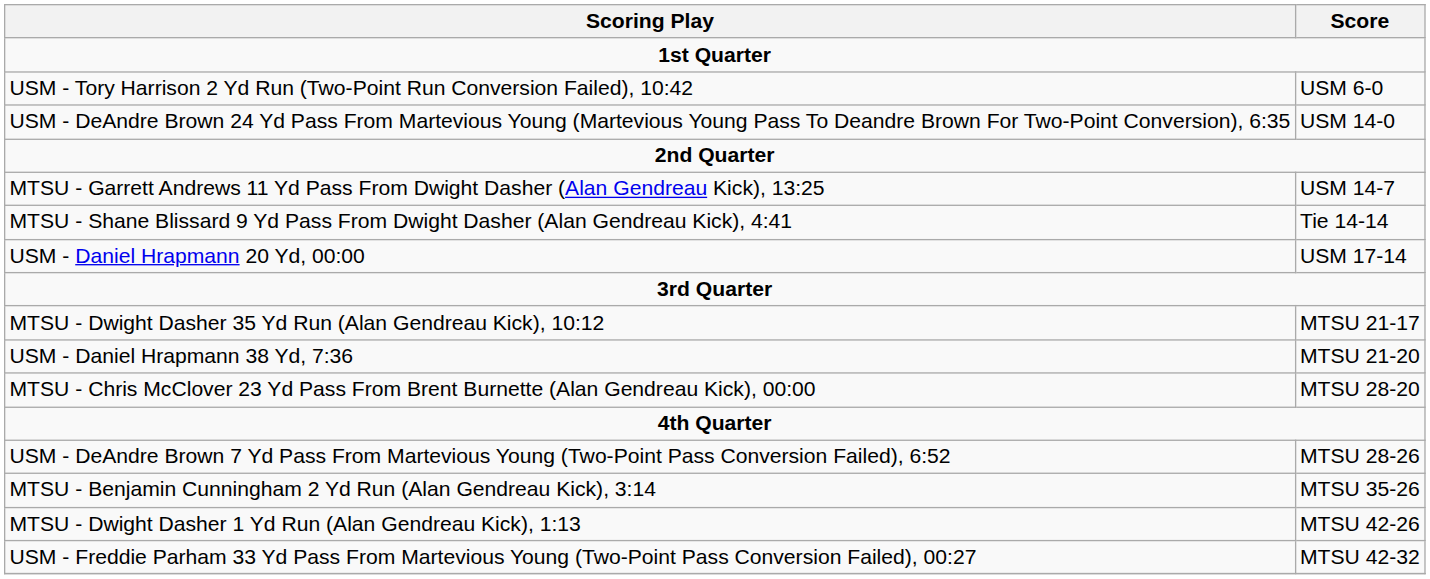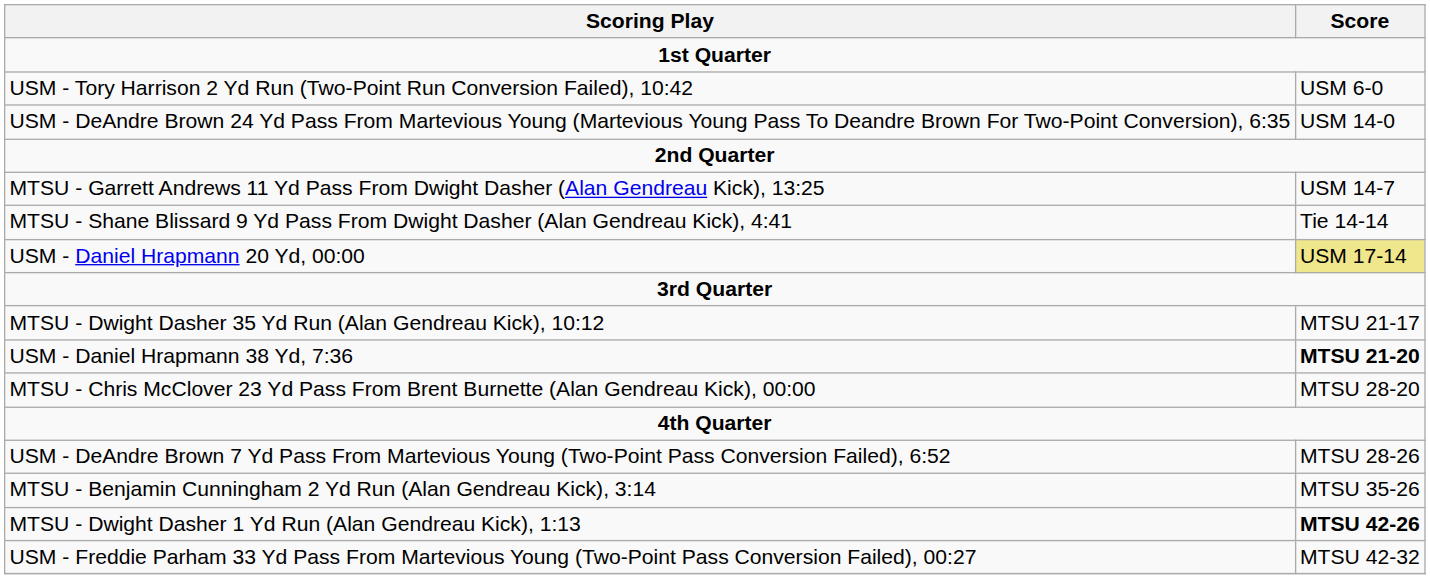(1353, 255) no background -> (1353, 255) khaki background
(1360, 356) normal -> (1360, 356) bold
(1360, 523) normal -> (1360, 523) bold
